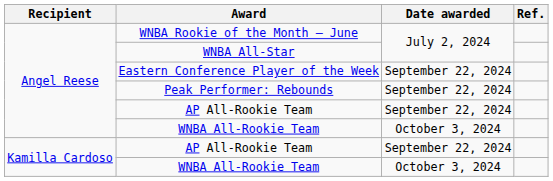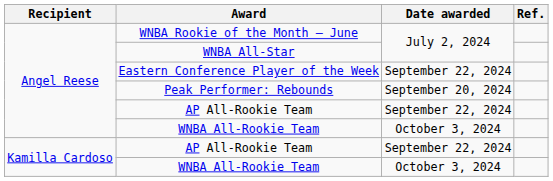(448, 90) September 22, 2024 -> (448, 90) September 20, 2024
